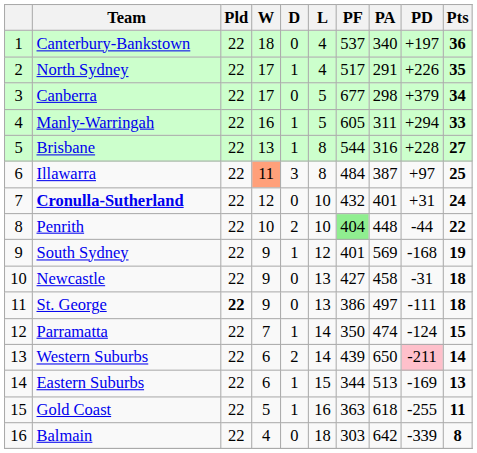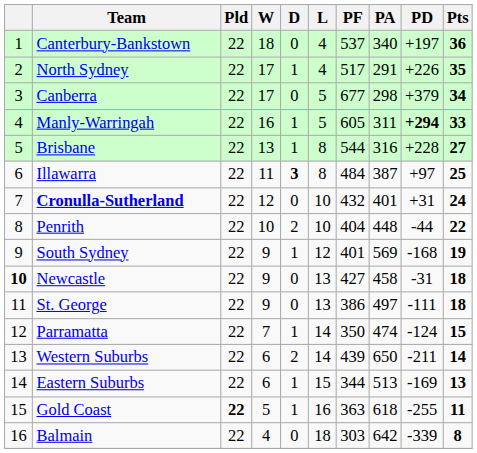(422, 122) normal -> (422, 122) bold
(266, 174) lightsalmon background -> (266, 174) no background
(294, 174) normal -> (294, 174) bold
(353, 226) lightgreen background -> (353, 226) no background
(19, 278) normal -> (19, 278) bold
(236, 305) bold -> (236, 305) normal
(422, 357) pink background -> (422, 357) no background
(236, 409) normal -> (236, 409) bold
